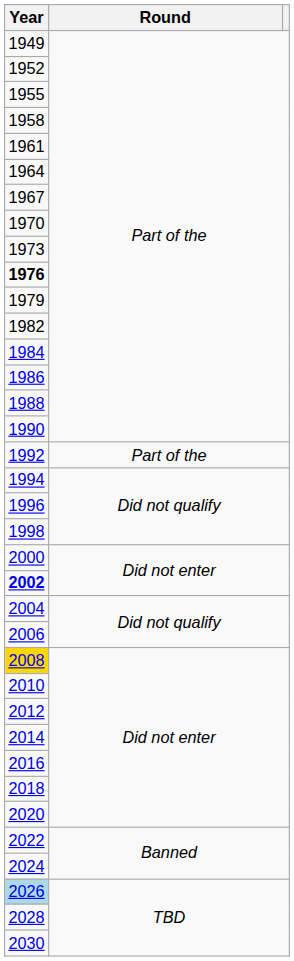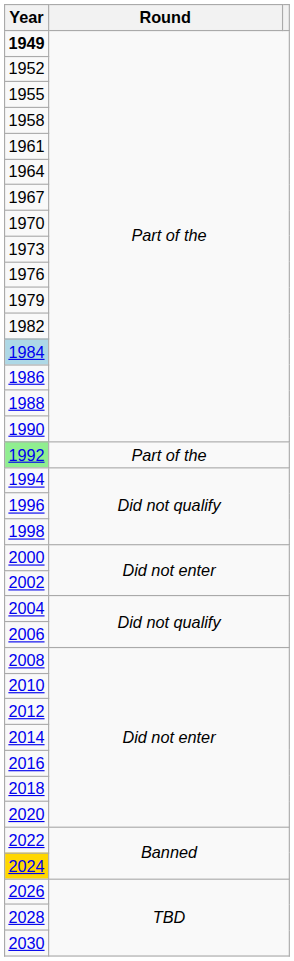(26, 44) normal -> (26, 44) bold
(26, 275) bold -> (26, 275) normal
(26, 352) no background -> (26, 352) lightblue background
(26, 455) no background -> (26, 455) lightgreen background
(26, 583) bold -> (26, 583) normal
(26, 660) gold background -> (26, 660) no background
(26, 866) no background -> (26, 866) gold background
(26, 892) lightblue background -> (26, 892) no background
